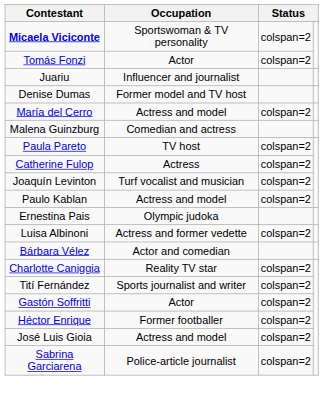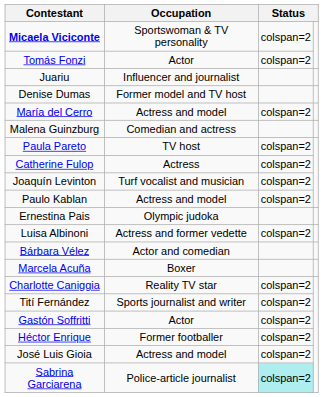+ row: (54, 268)
(286, 361) no background -> (286, 378) paleturquoise background
